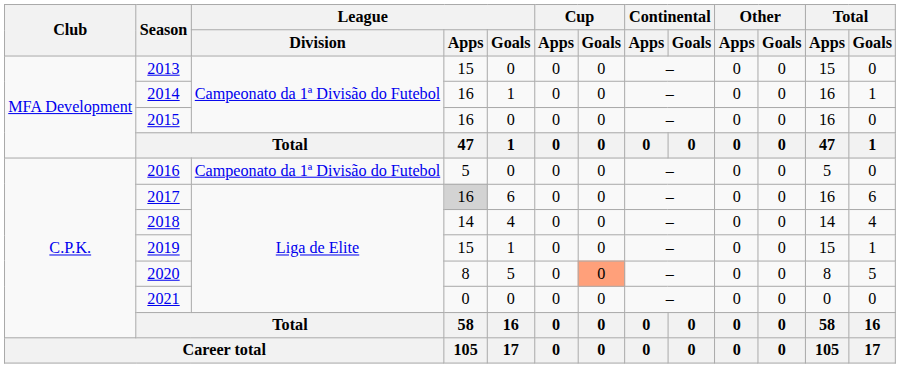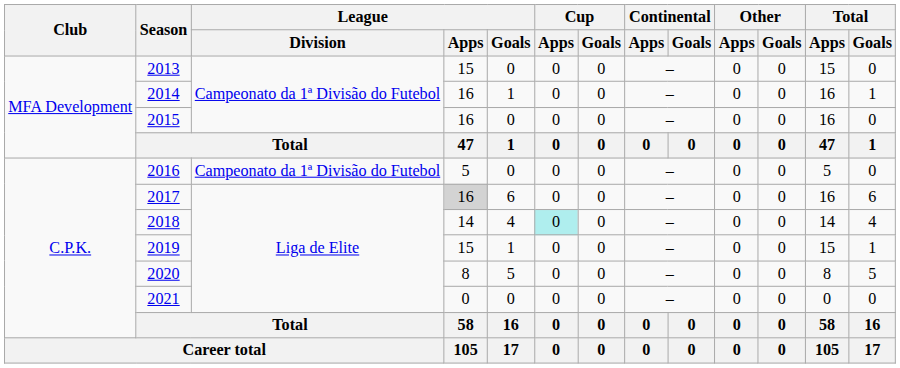(556, 222) no background -> (556, 222) paleturquoise background
(601, 273) lightsalmon background -> (601, 273) no background
